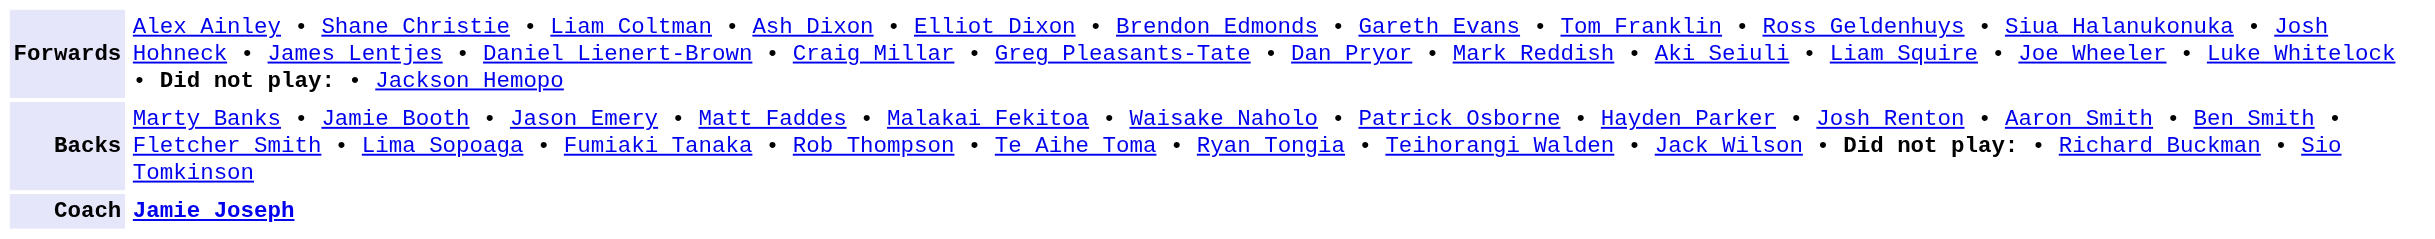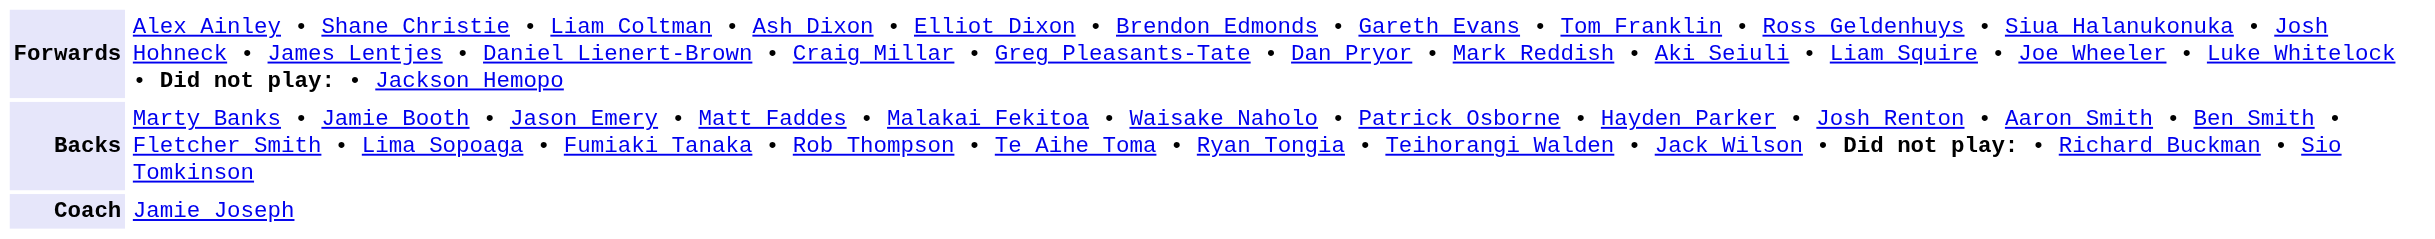(214, 211) bold -> (214, 211) normal
